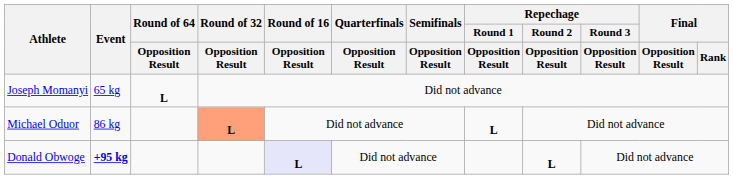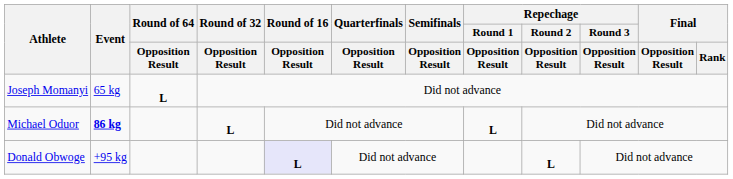(107, 124) normal -> (107, 124) bold
(231, 131) lightsalmon background -> (230, 131) no background
(111, 157) bold -> (110, 157) normal
